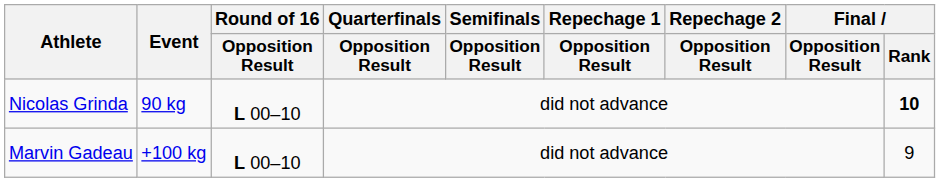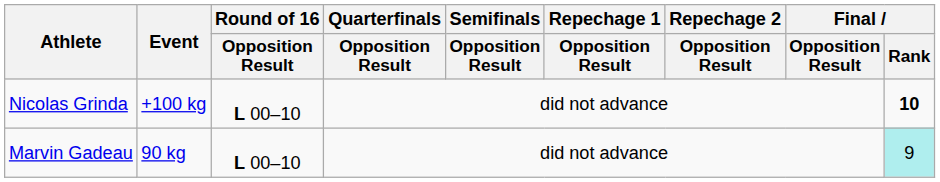(164, 104) 90 kg -> (174, 104) +100 kg
(174, 153) +100 kg -> (164, 153) 90 kg
(909, 153) no background -> (909, 153) paleturquoise background
